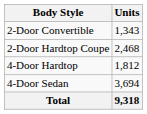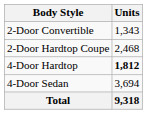(127, 65) normal -> (127, 65) bold
